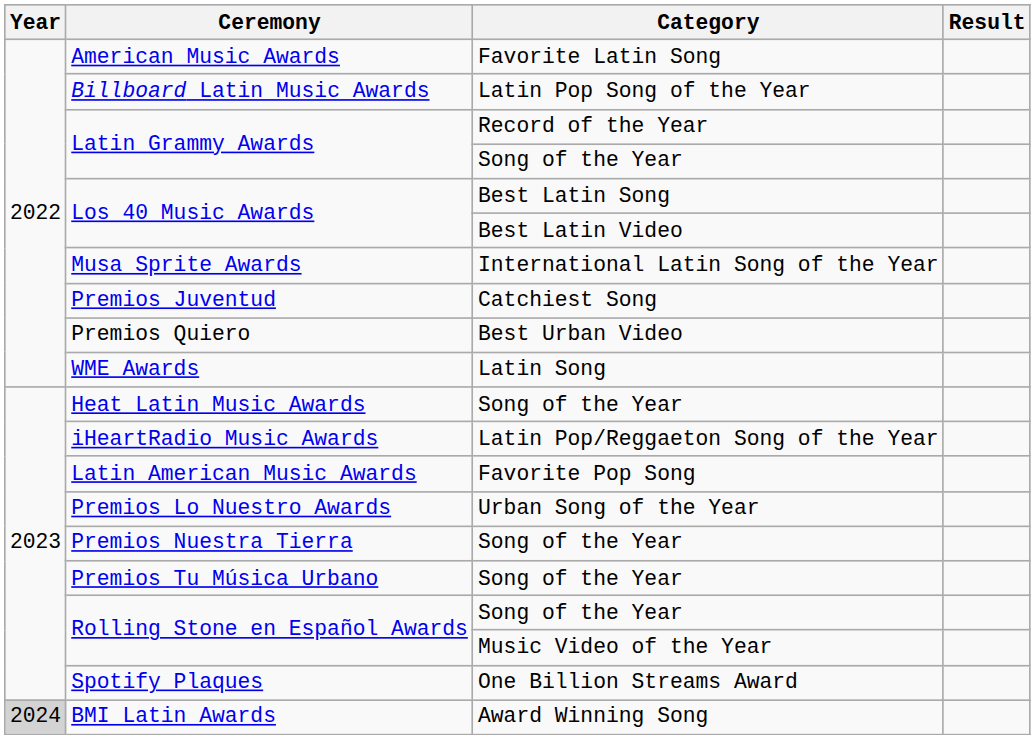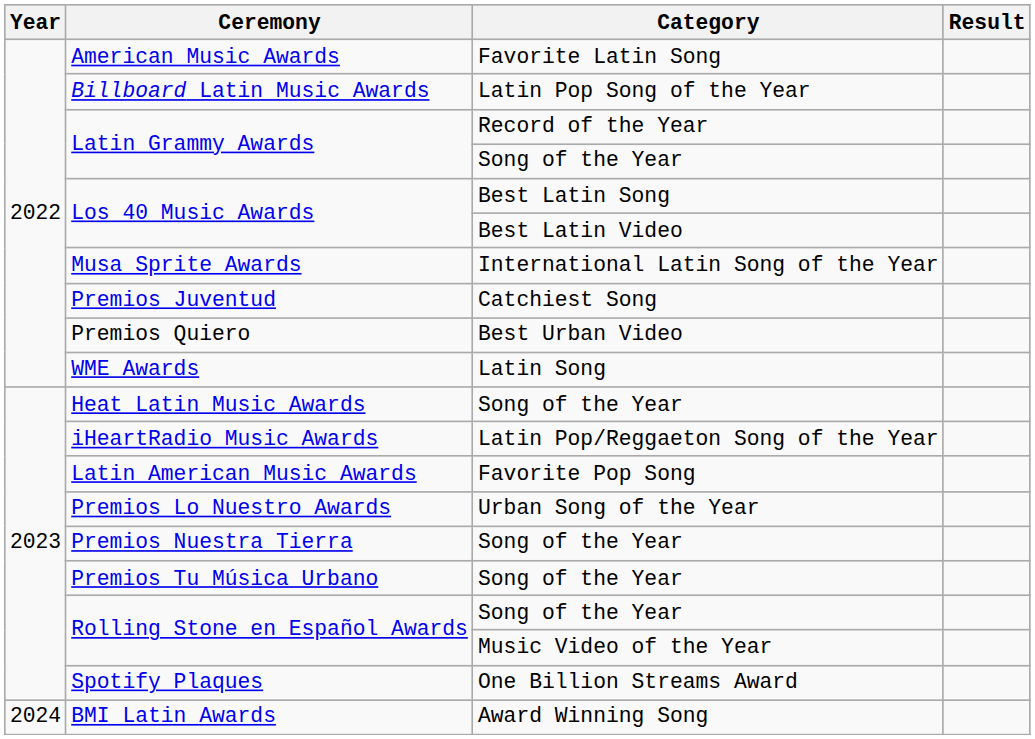(35, 717) lightgrey background -> (35, 717) no background
